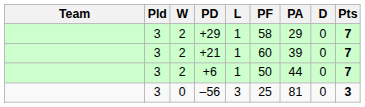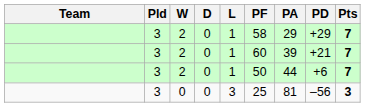columns swapped: (323, 14) <-> (210, 14)
